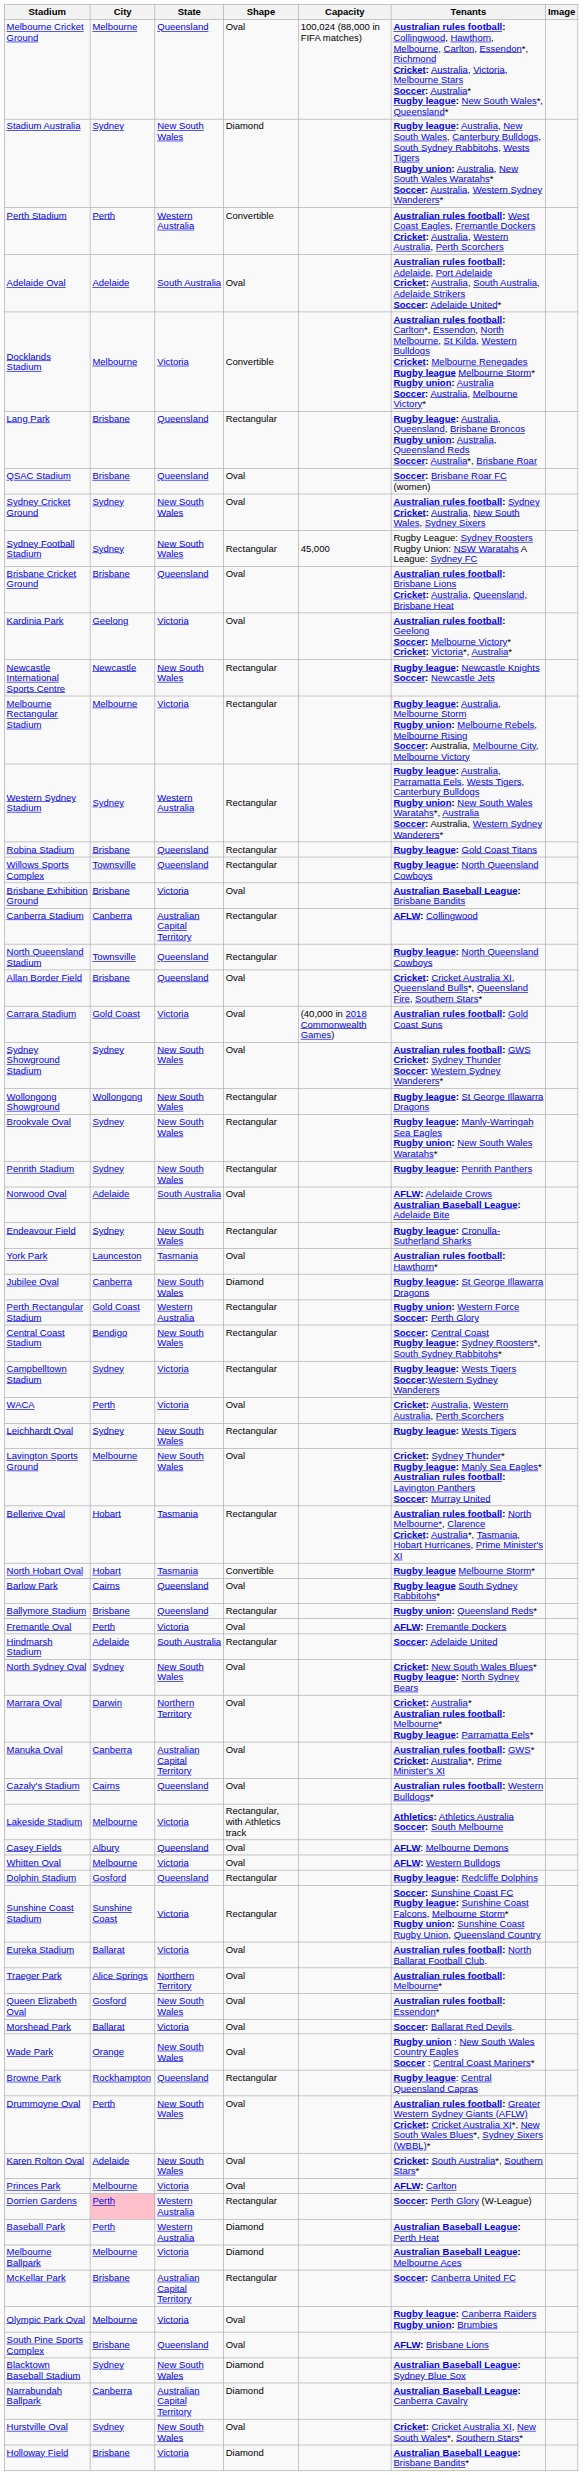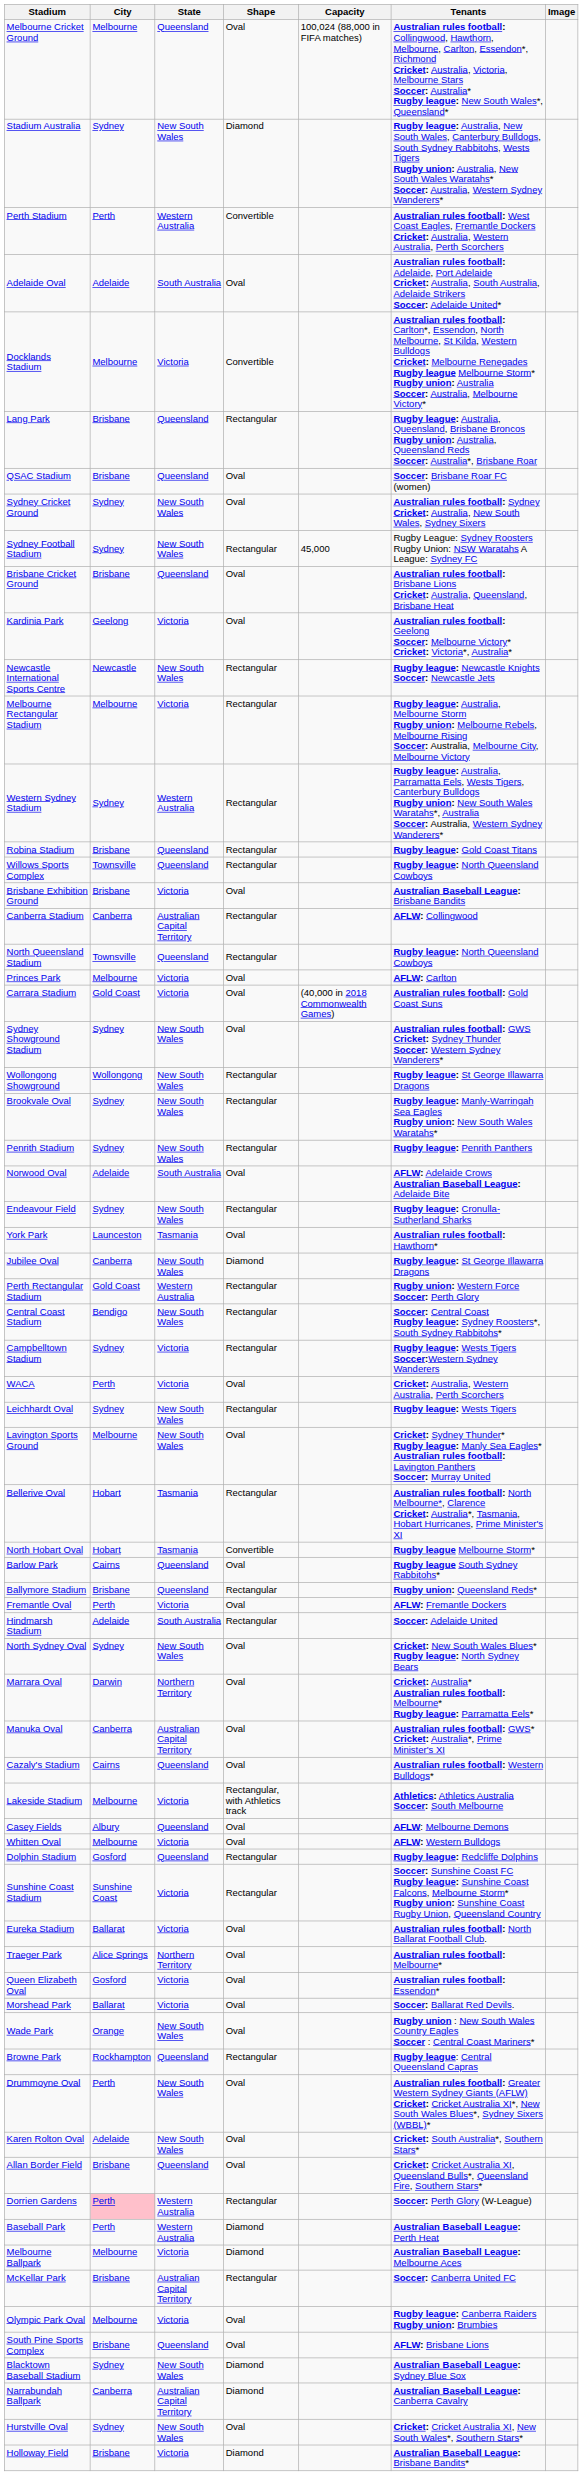rows swapped: (33, 2186) <-> (44, 978)
(180, 2007) New South Wales -> (173, 1980) Victoria
